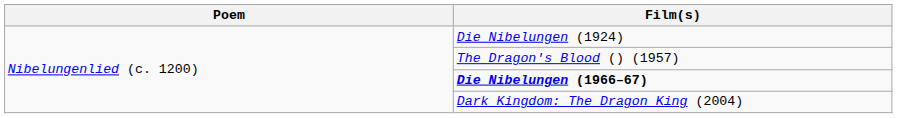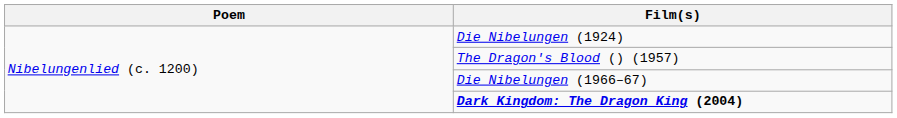(552, 80) bold -> (552, 80) normal
(600, 102) normal -> (600, 102) bold
